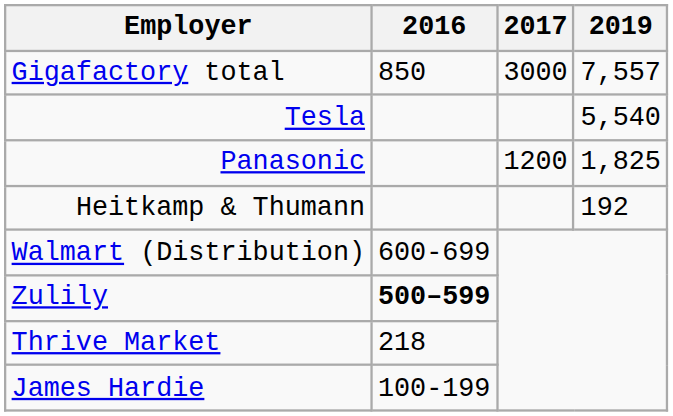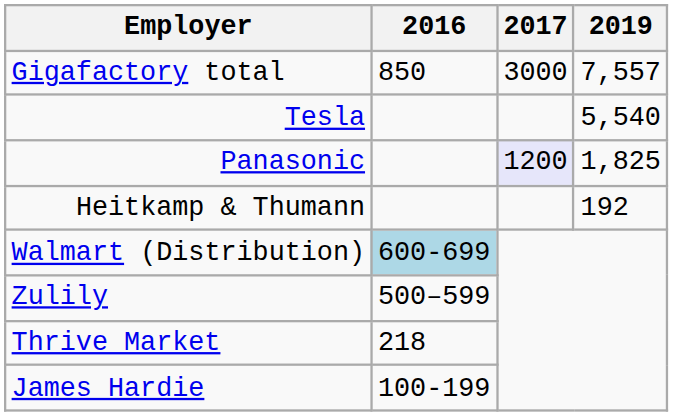(536, 162) no background -> (536, 162) lavender background
(434, 252) no background -> (434, 252) lightblue background
(434, 297) bold -> (434, 297) normal
